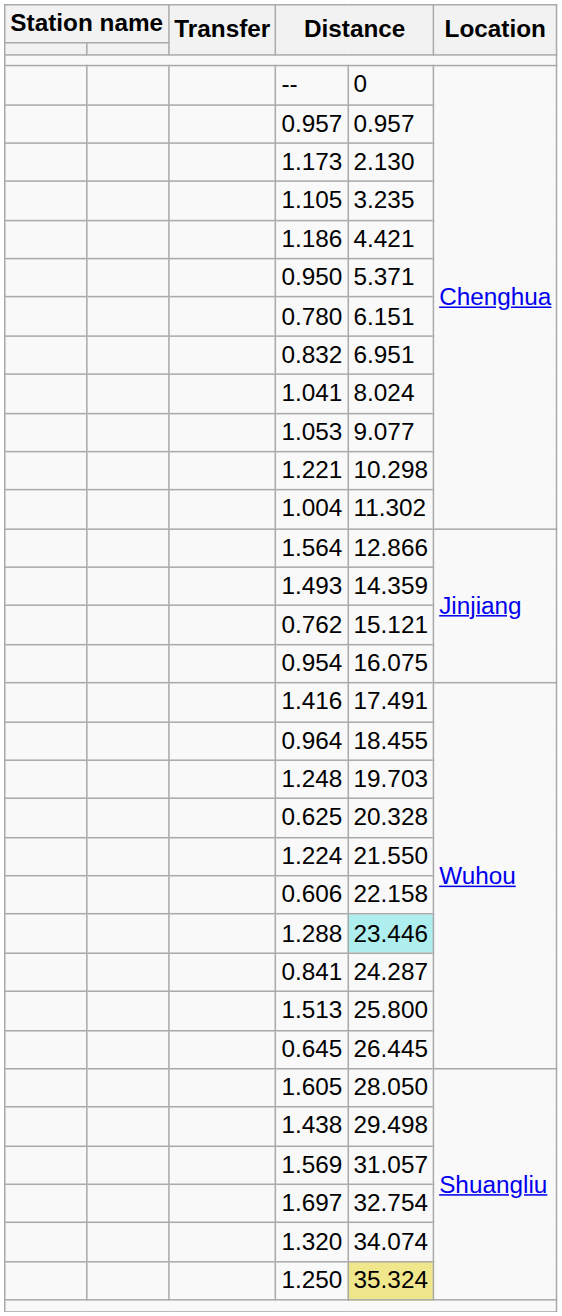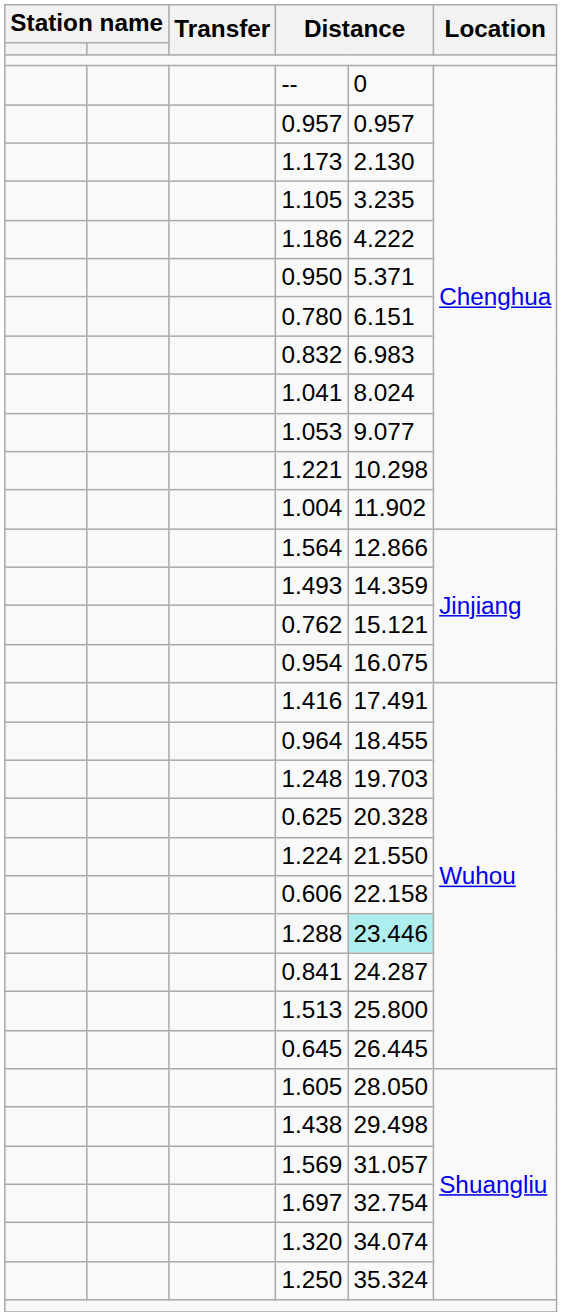(384, 239) 4.421 -> (384, 239) 4.222
(384, 354) 6.951 -> (384, 354) 6.983
(390, 509) 11.302 -> (390, 509) 11.902
(391, 1280) khaki background -> (391, 1280) no background
